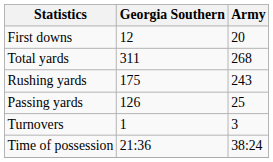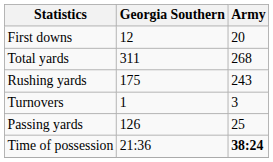rows swapped: (45, 102) <-> (36, 124)
(247, 146) normal -> (247, 146) bold
